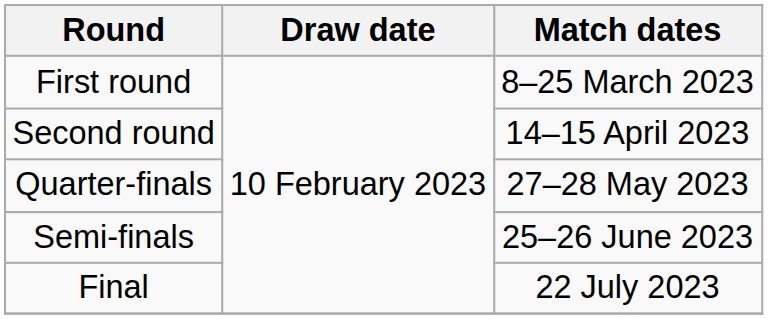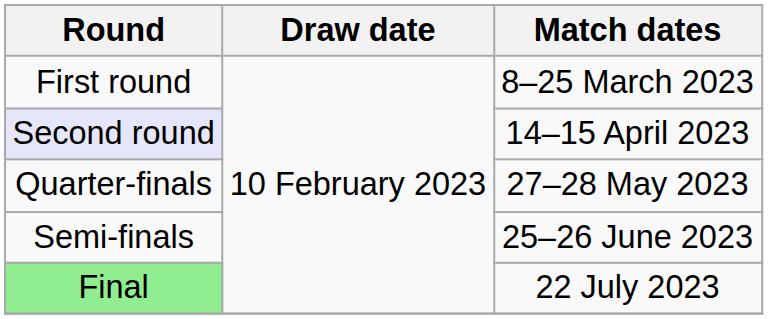(114, 133) no background -> (114, 133) lavender background
(114, 287) no background -> (114, 287) lightgreen background
